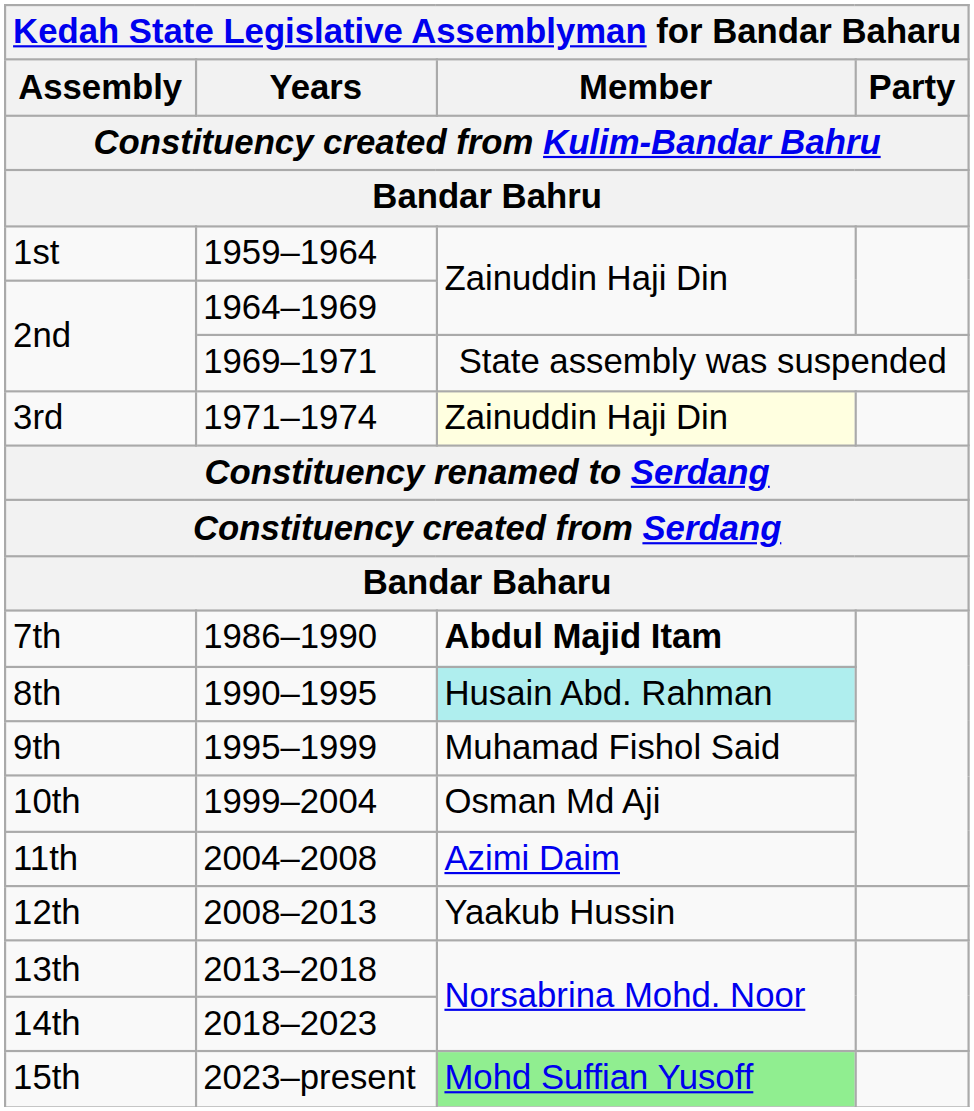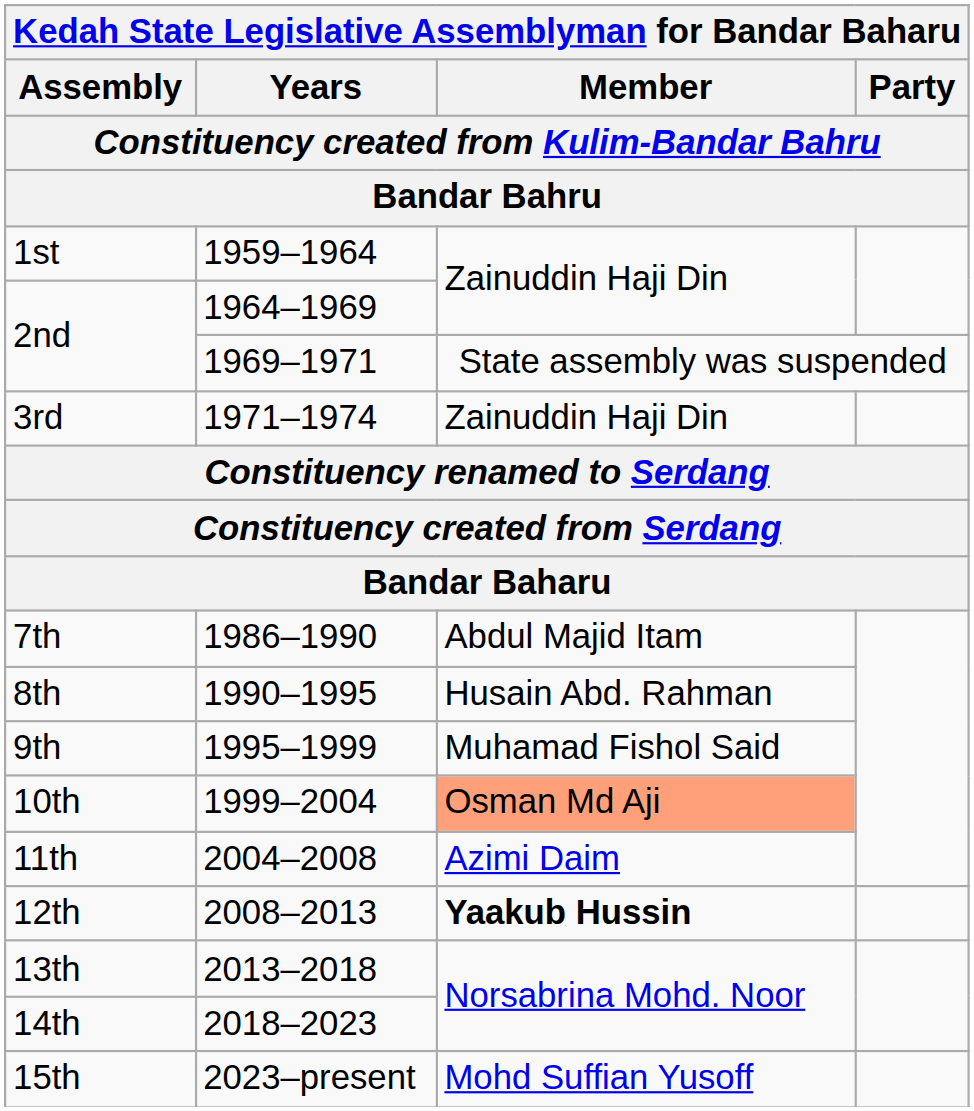(586, 417) lightyellow background -> (586, 417) no background
(583, 637) bold -> (574, 637) normal
(608, 692) paleturquoise background -> (608, 692) no background
(553, 802) no background -> (553, 802) lightsalmon background
(560, 913) normal -> (568, 913) bold
(599, 1078) lightgreen background -> (599, 1078) no background
